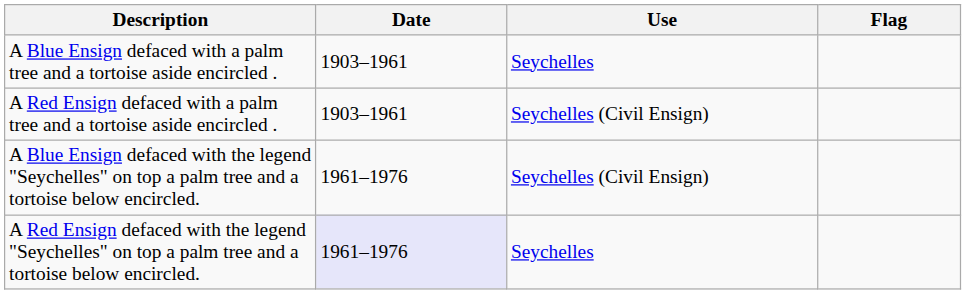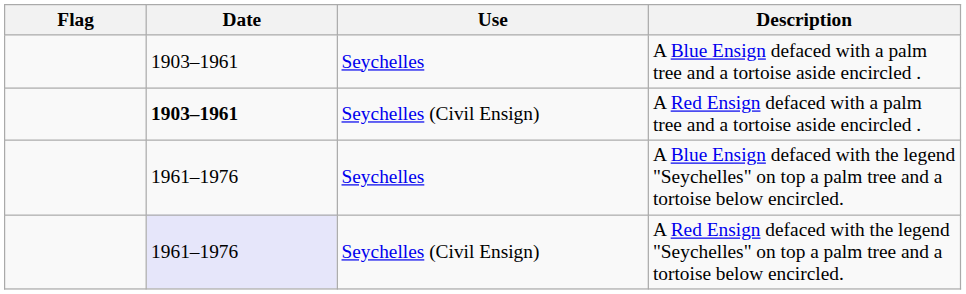columns swapped: (889, 19) <-> (160, 19)
(364, 113) normal -> (195, 113) bold
(610, 177) Seychelles (Civil Ensign) -> (383, 177) Seychelles
(552, 251) Seychelles -> (440, 251) Seychelles (Civil Ensign)
